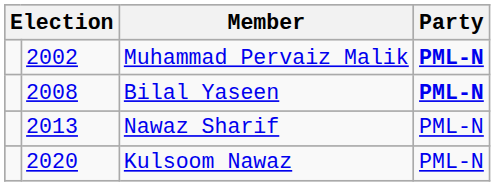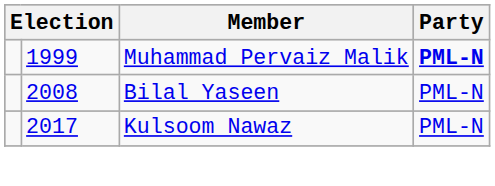(52, 58) 2002 -> (52, 58) 1999
(451, 93) bold -> (451, 93) normal
- row: (202, 128)
(52, 163) 2020 -> (52, 128) 2017
